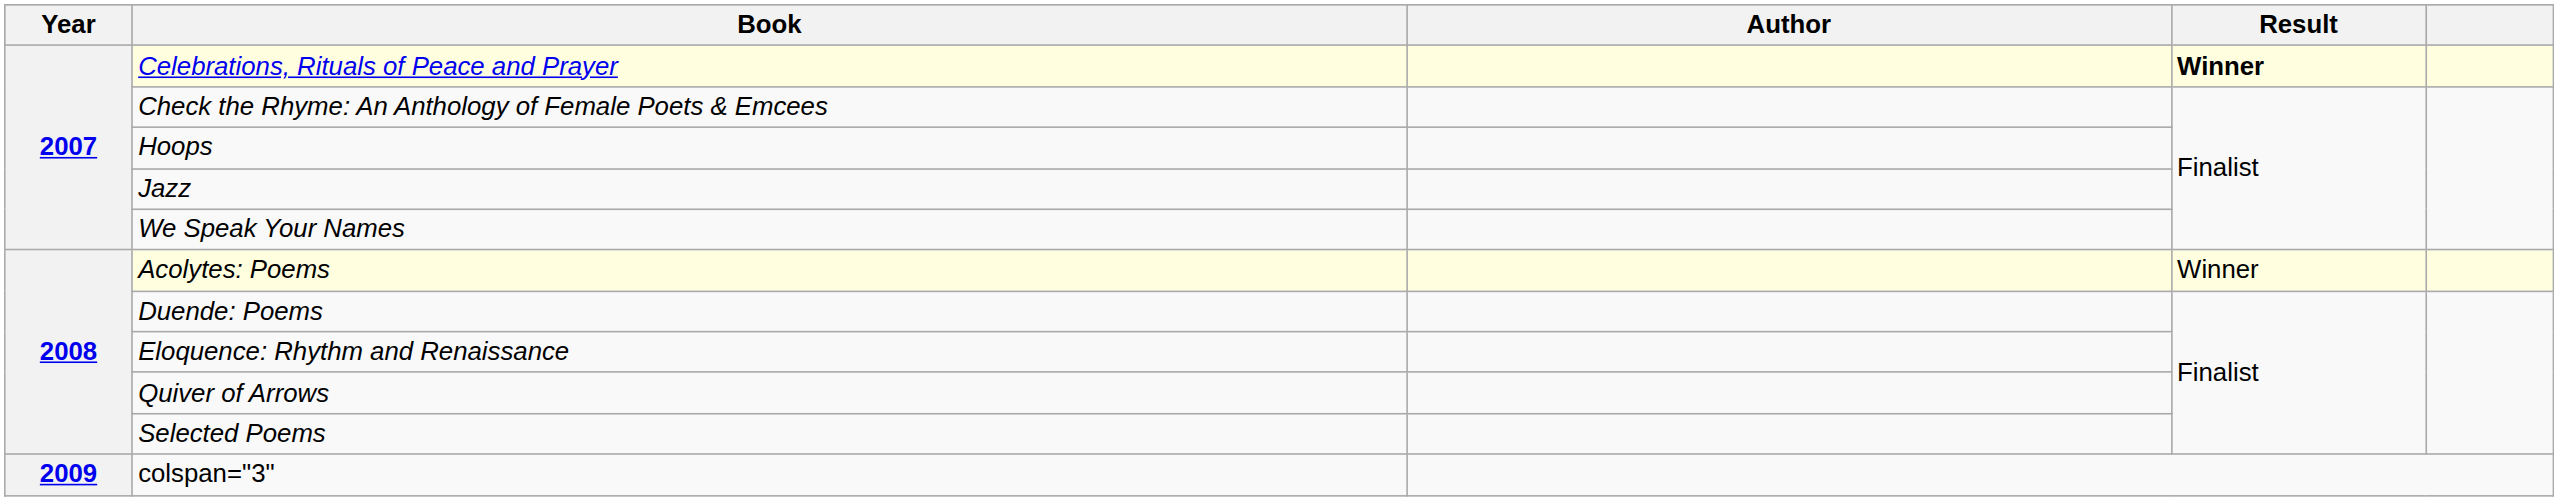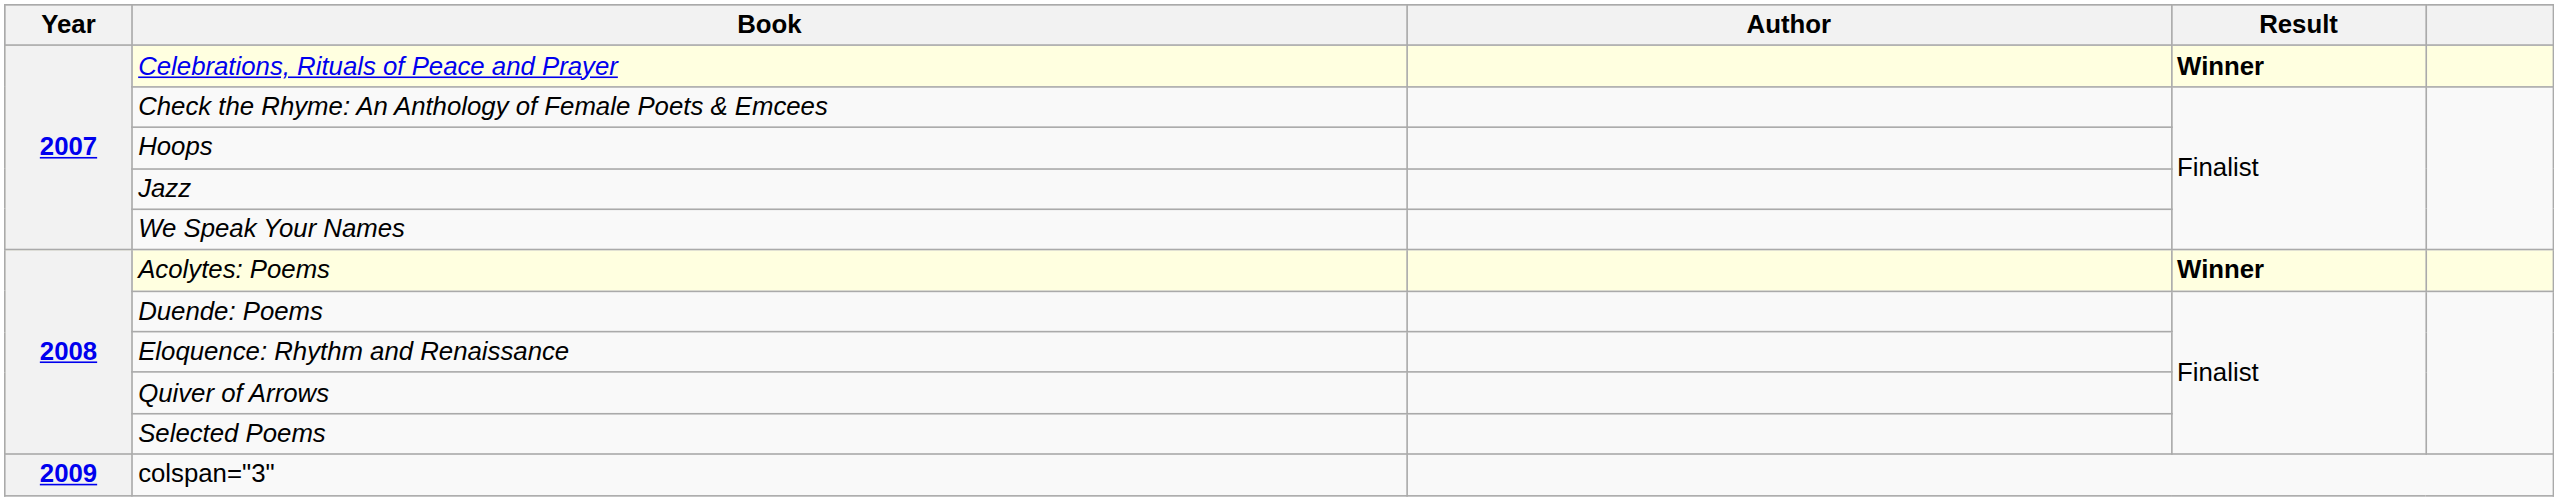(2218, 270) normal -> (2221, 270) bold
